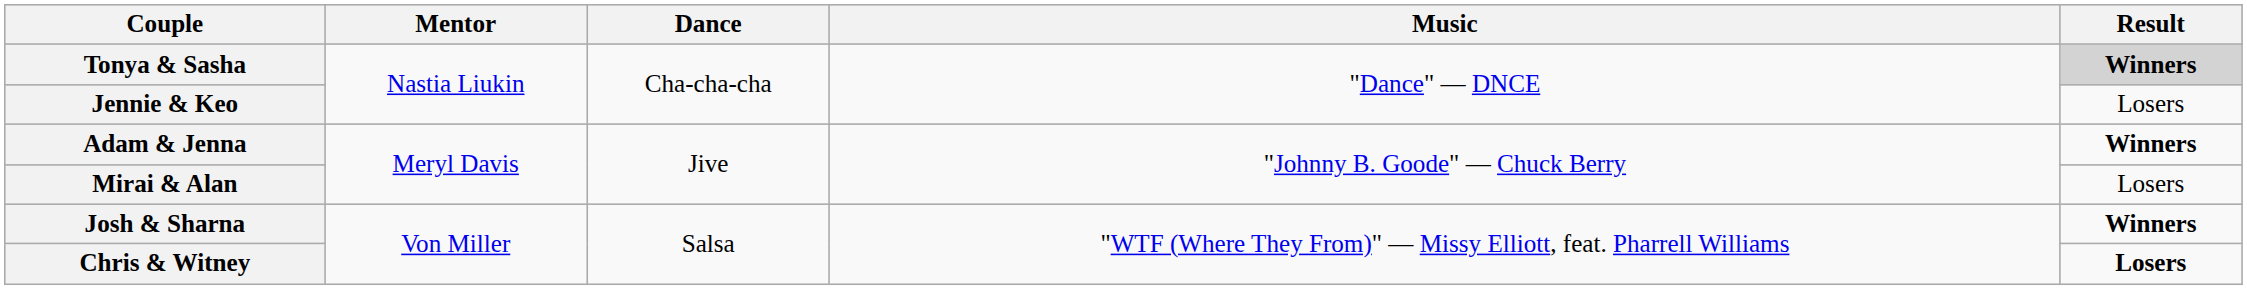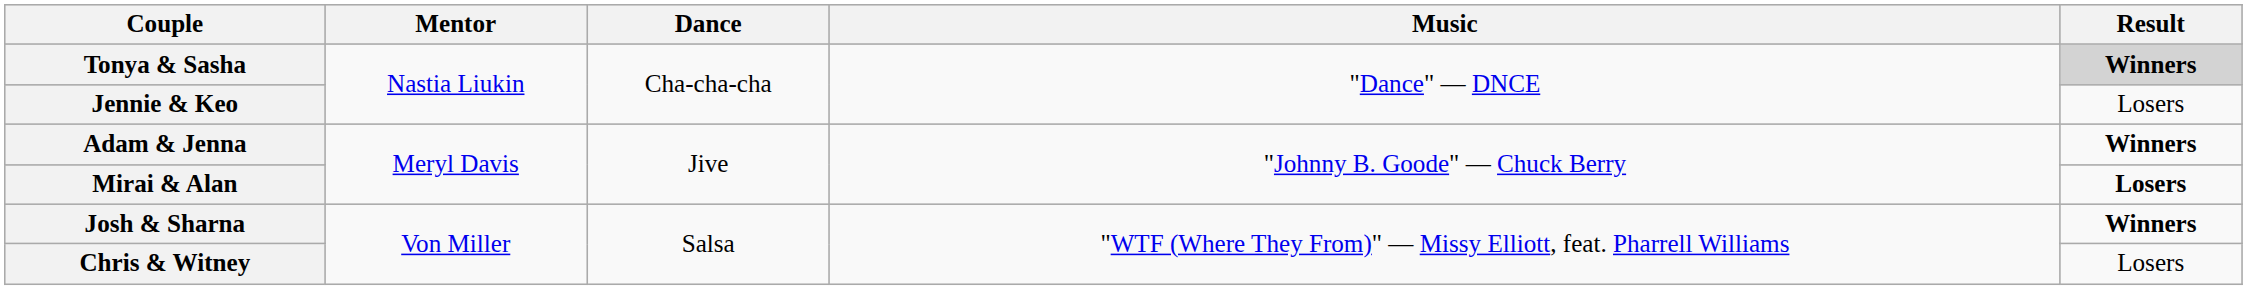(2151, 183) normal -> (2151, 183) bold
(2151, 263) bold -> (2151, 263) normal
